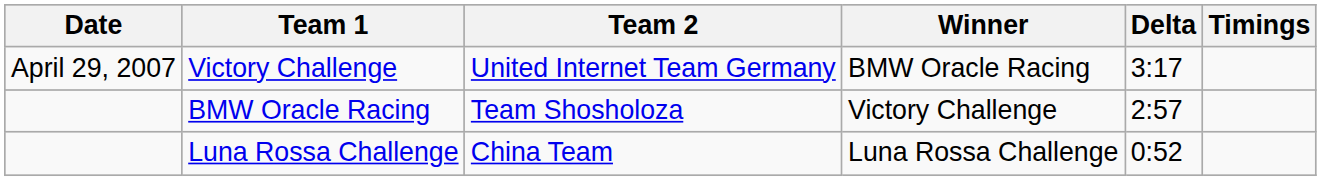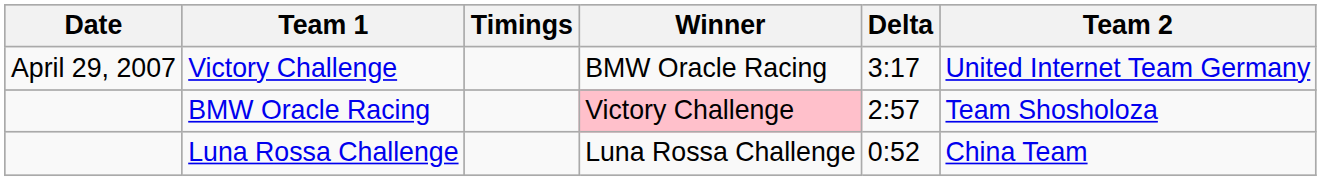columns swapped: (653, 25) <-> (1259, 25)
(953, 110) no background -> (690, 110) pink background
